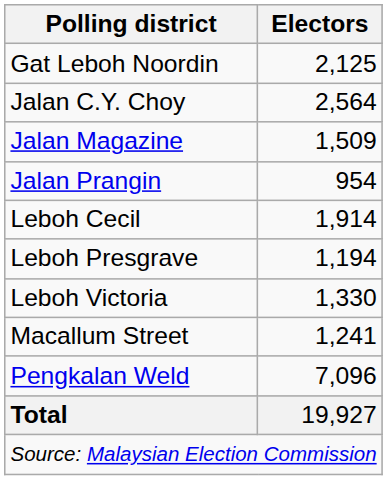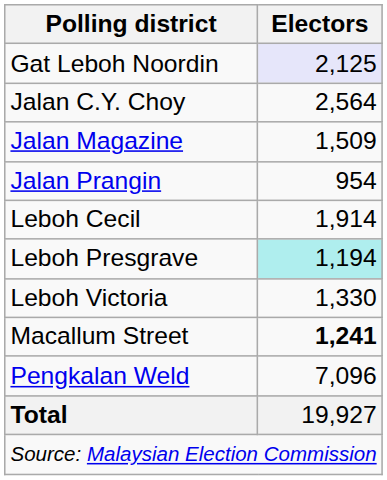(346, 63) no background -> (346, 63) lavender background
(346, 258) no background -> (346, 258) paleturquoise background
(346, 336) normal -> (346, 336) bold
